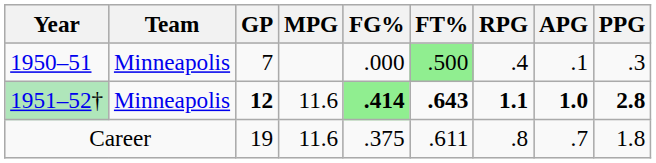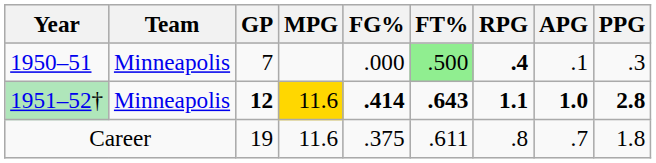(519, 62) normal -> (519, 62) bold
(318, 100) no background -> (318, 100) gold background
(384, 100) lightgreen background -> (384, 100) no background
